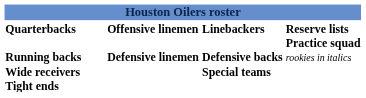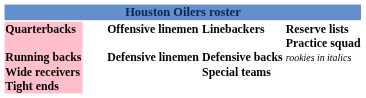(43, 57) no background -> (43, 57) pink background
